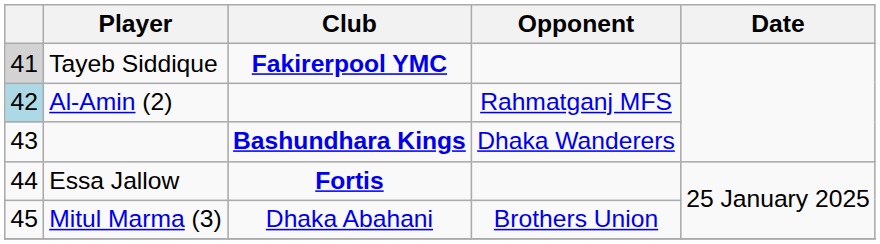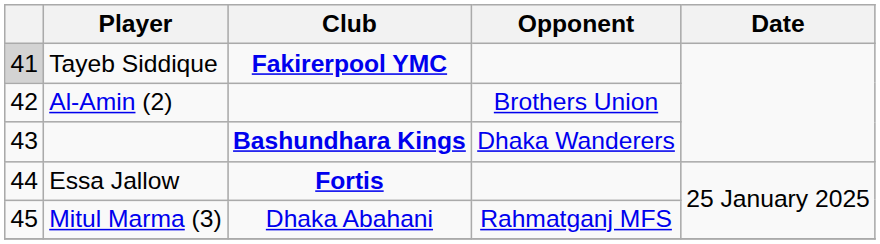(24, 102) lightblue background -> (24, 102) no background
(576, 102) Rahmatganj MFS -> (576, 102) Brothers Union
(576, 219) Brothers Union -> (576, 219) Rahmatganj MFS
